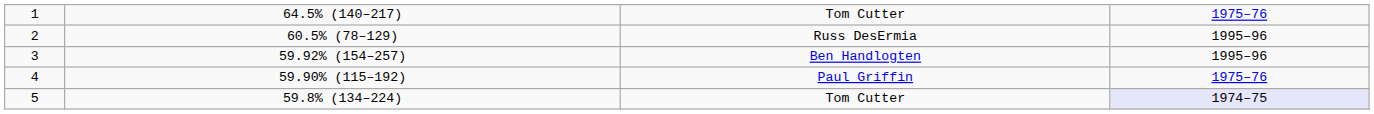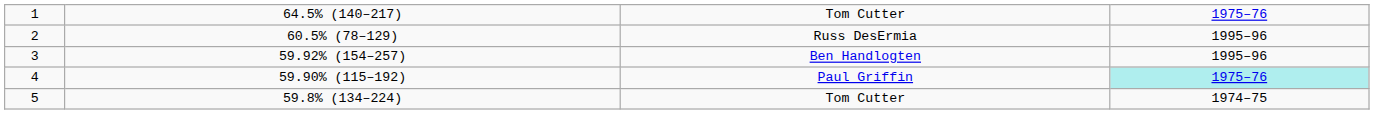(1239, 78) no background -> (1239, 78) paleturquoise background
(1239, 99) lavender background -> (1239, 99) no background
